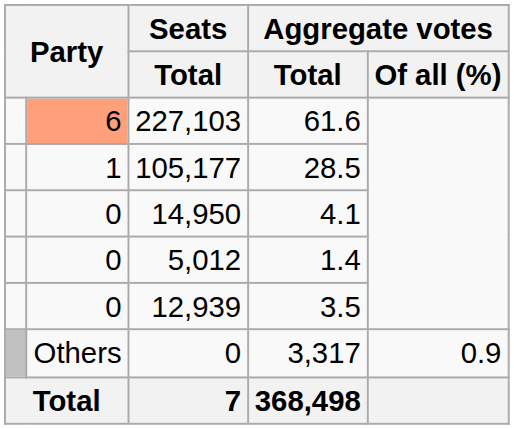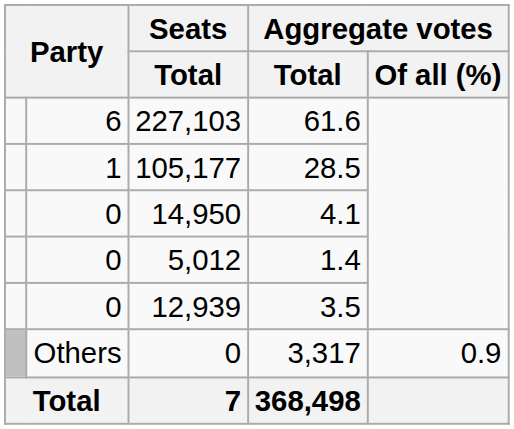(113, 121) lightsalmon background -> (113, 121) no background
